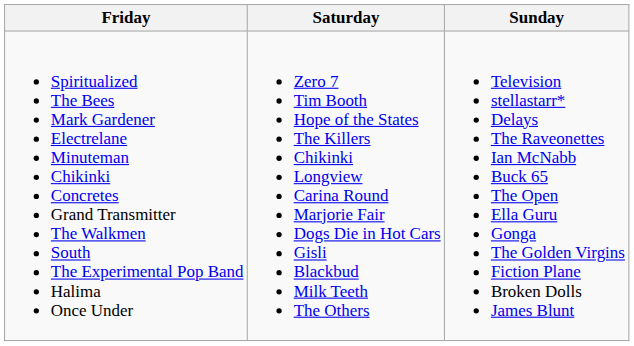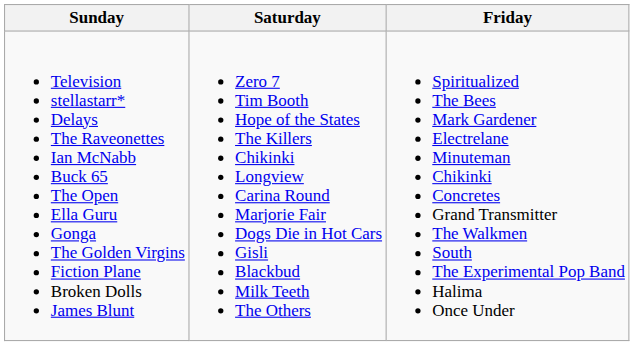columns swapped: (126, 17) <-> (537, 17)
